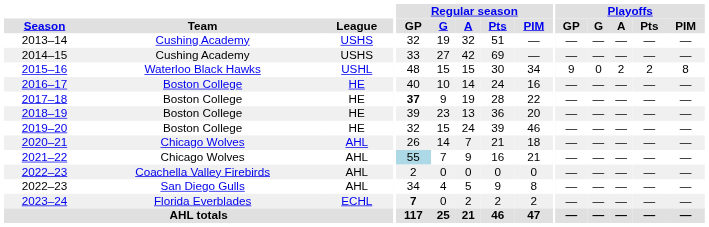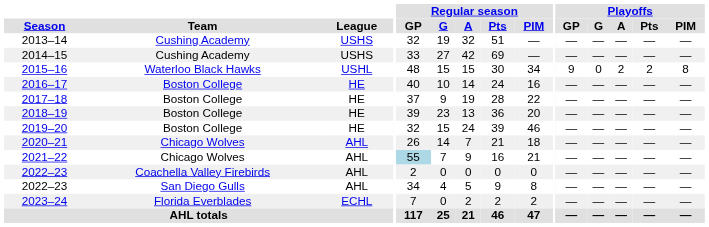(413, 99) bold -> (413, 99) normal
(413, 201) bold -> (413, 201) normal
